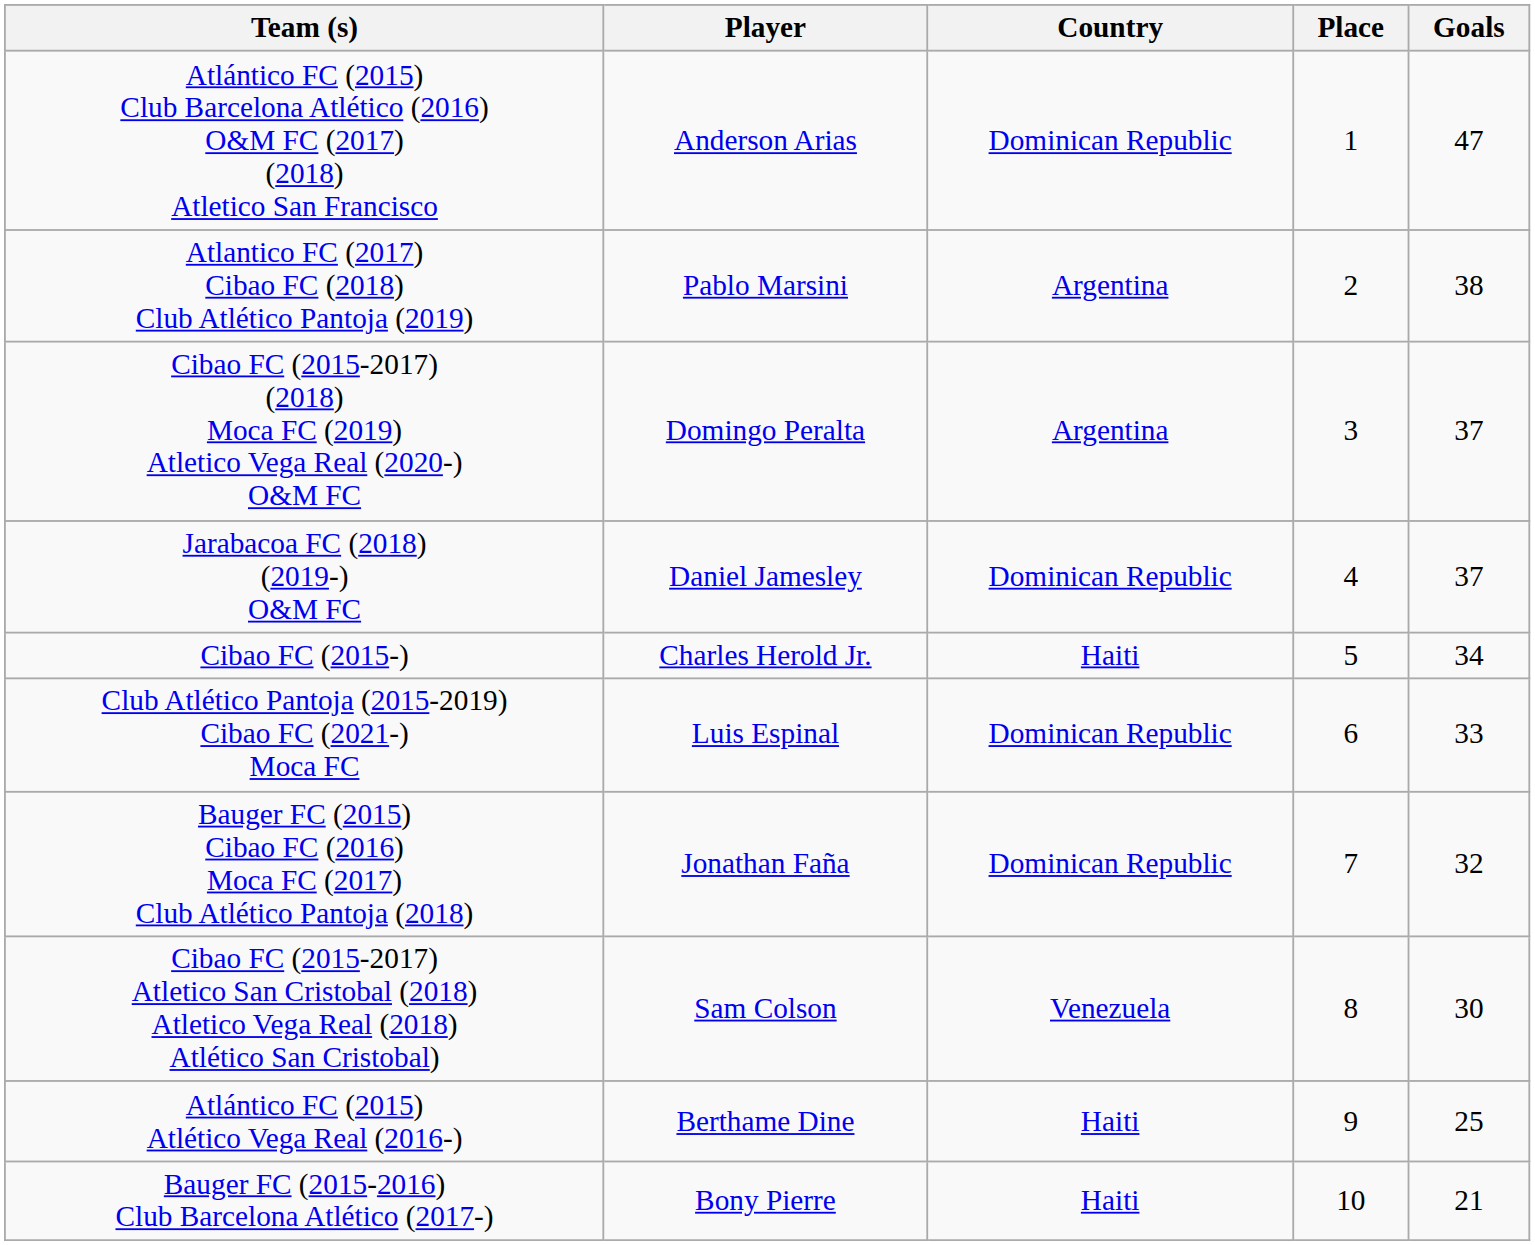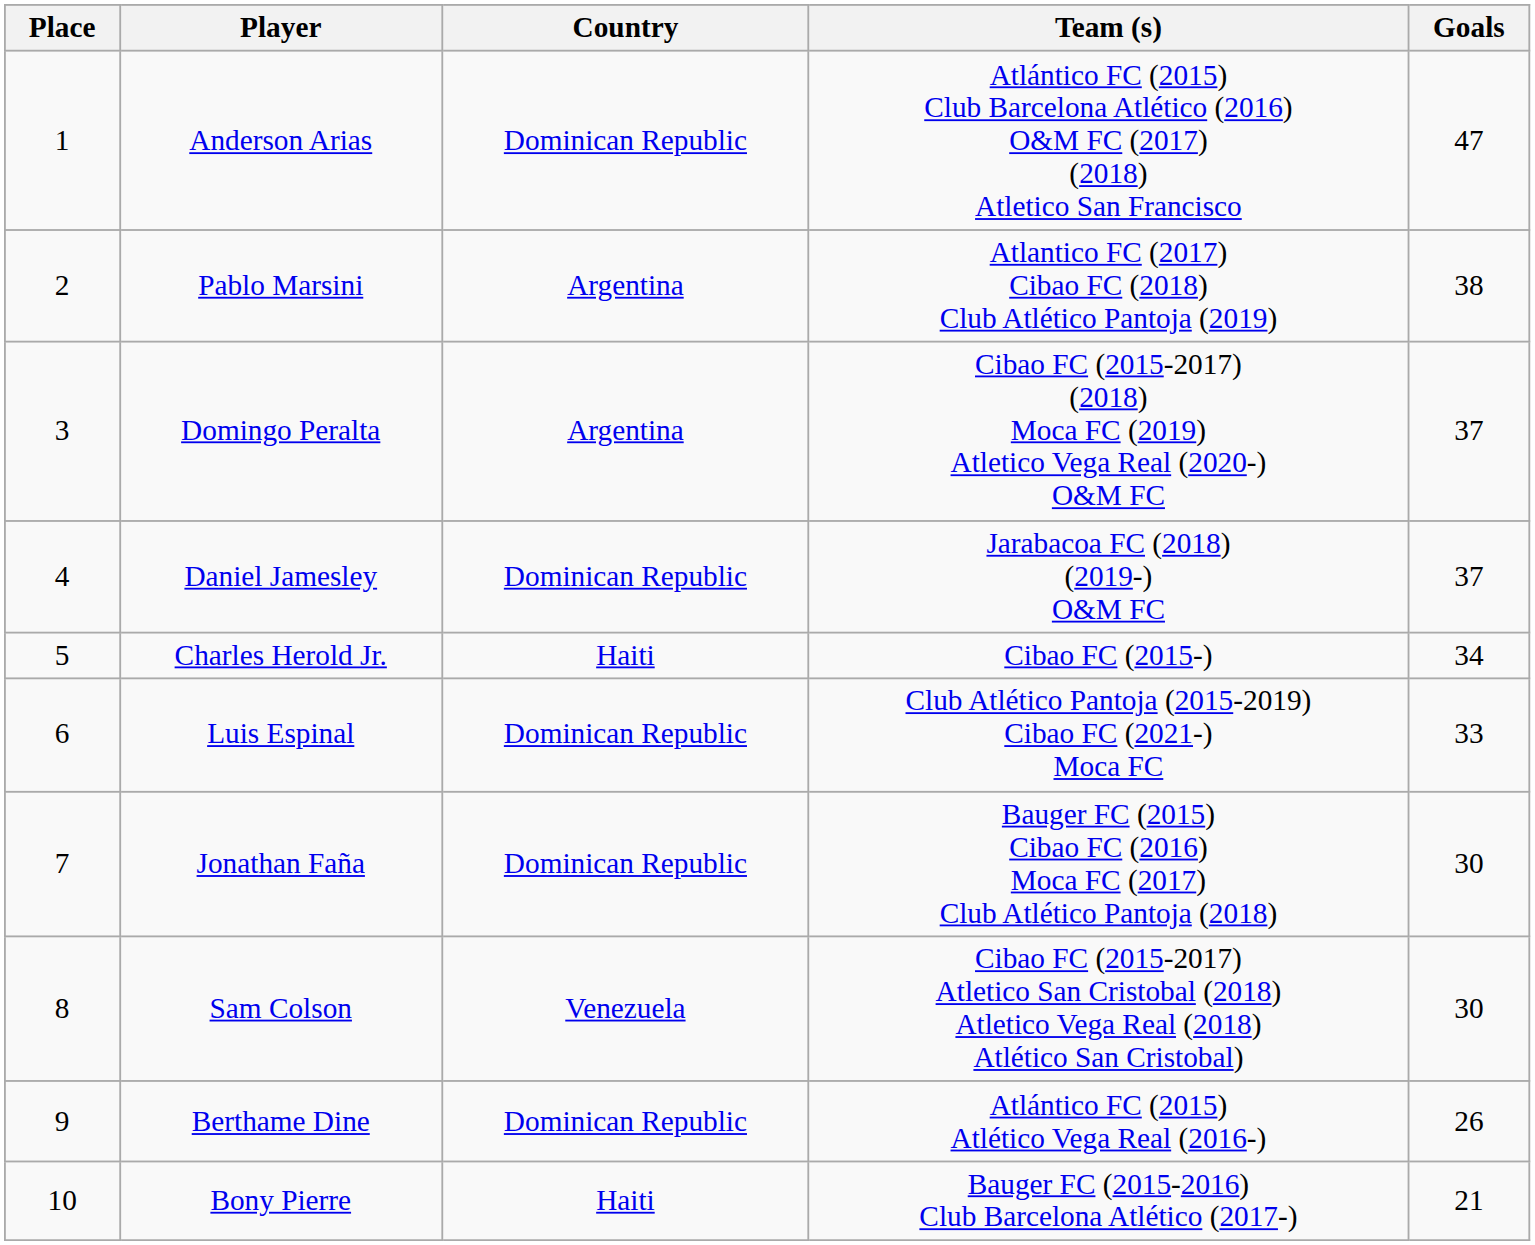columns swapped: (1351, 27) <-> (305, 27)
(1469, 863) 32 -> (1469, 863) 30
(1110, 1120) Haiti -> (625, 1120) Dominican Republic
(1469, 1120) 25 -> (1469, 1120) 26
